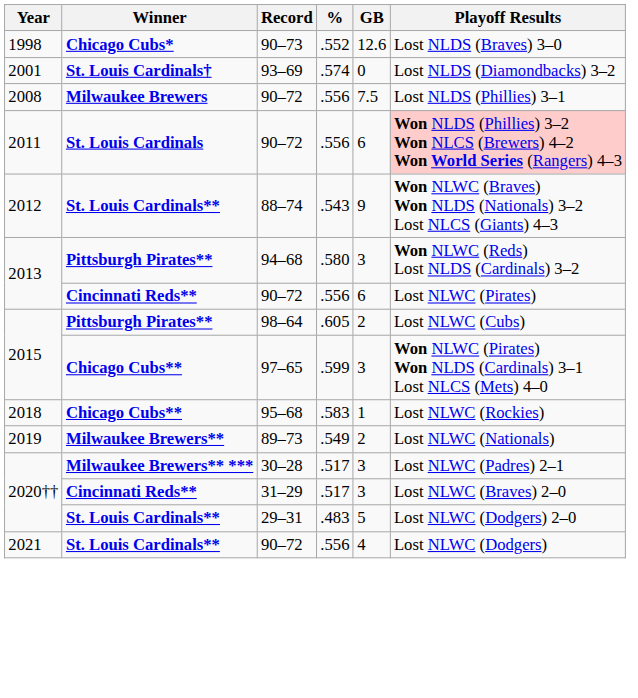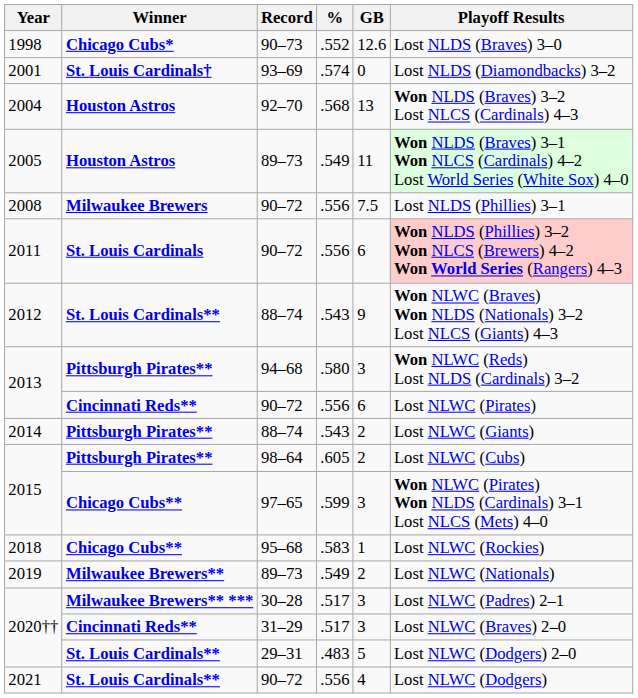+ row: (25, 106)
+ row: (25, 160)
+ row: (25, 431)
